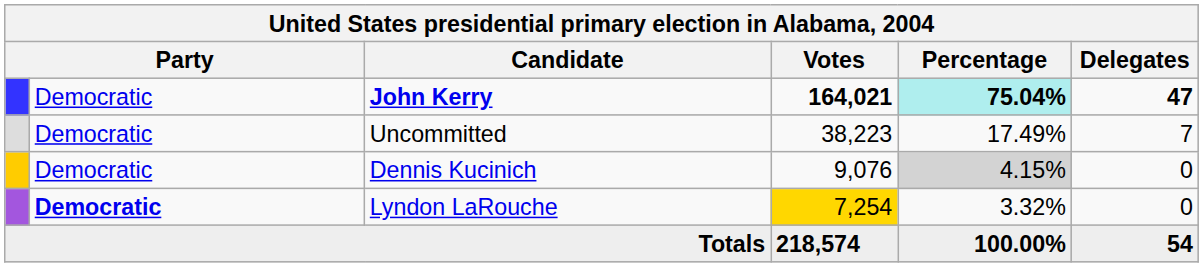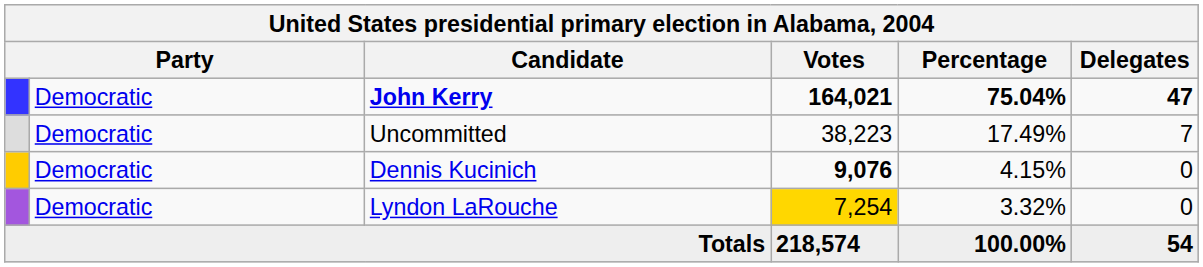(1026, 97) paleturquoise background -> (1026, 97) no background
(863, 171) normal -> (863, 171) bold
(1033, 171) lightgrey background -> (1033, 171) no background
(98, 207) bold -> (94, 207) normal
